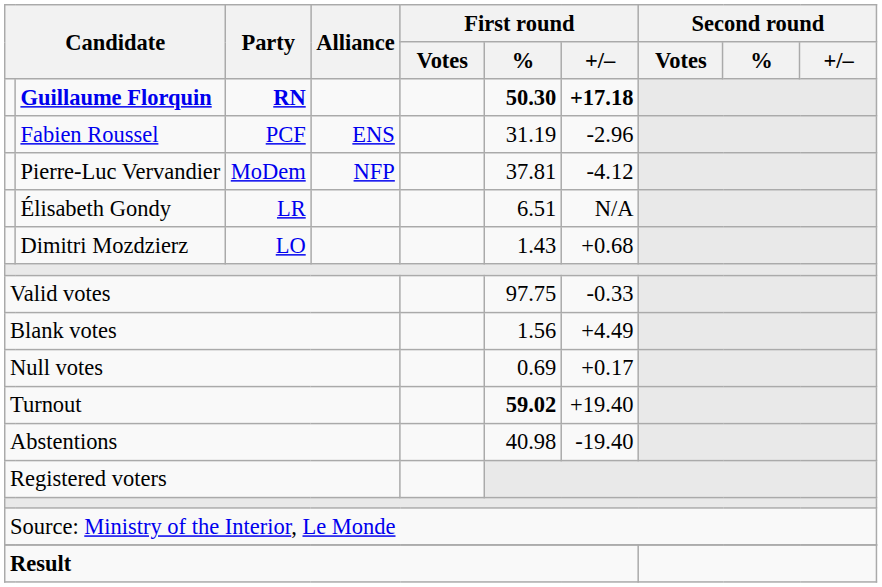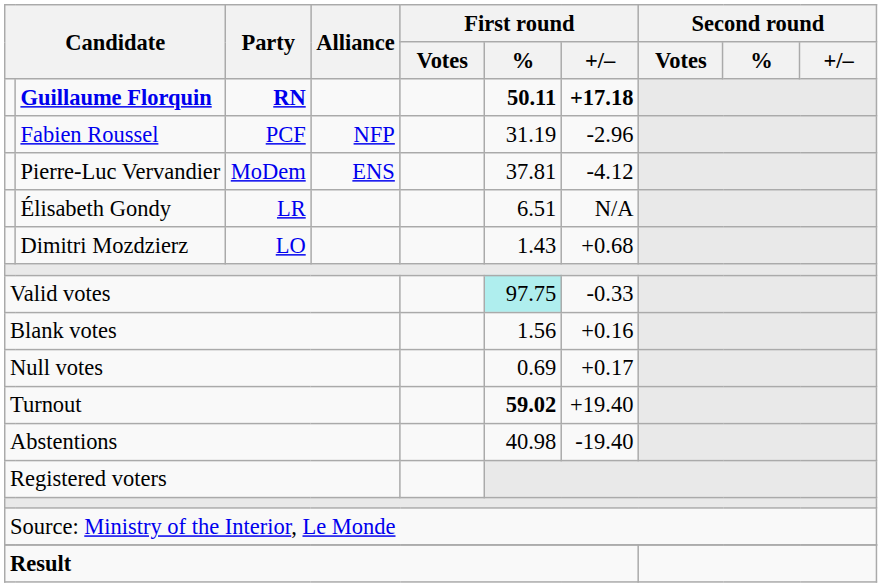(531, 97) 50.30 -> (532, 97) 50.11
(374, 134) ENS -> (374, 134) NFP
(374, 171) NFP -> (374, 171) ENS
(531, 293) no background -> (531, 293) paleturquoise background
(607, 330) +4.49 -> (607, 330) +0.16
